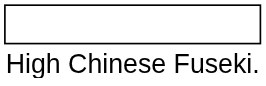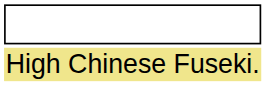(133, 64) no background -> (133, 64) khaki background
